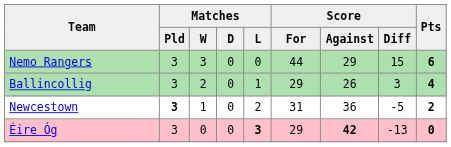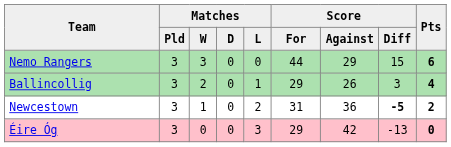(174, 107) bold -> (174, 107) normal
(397, 107) normal -> (397, 107) bold
(258, 130) bold -> (258, 130) normal
(350, 130) bold -> (350, 130) normal
